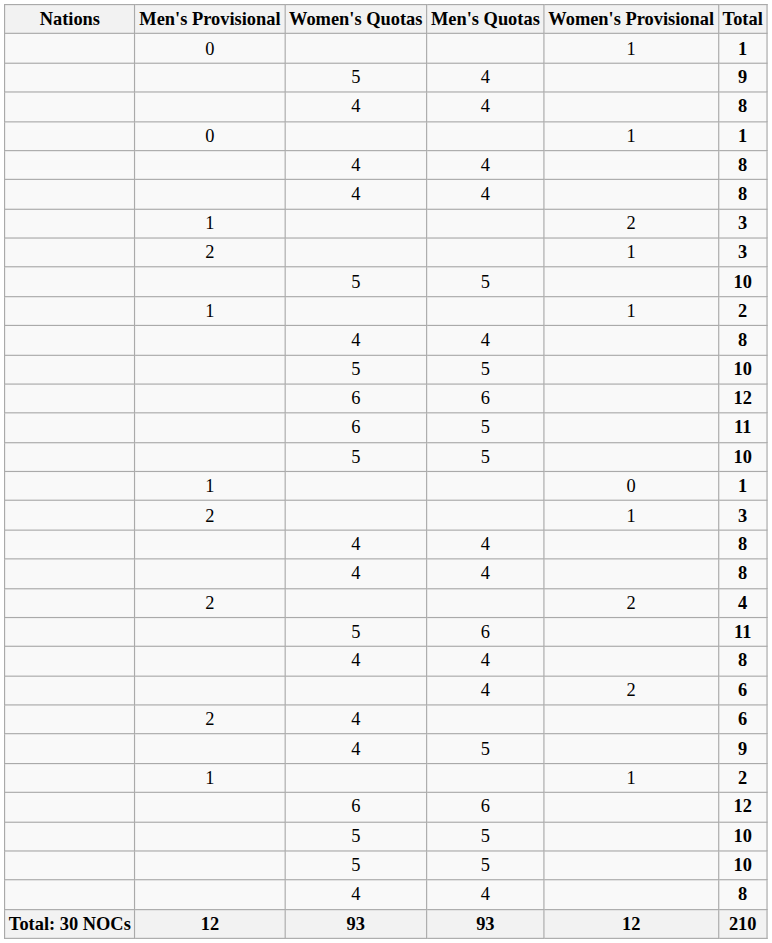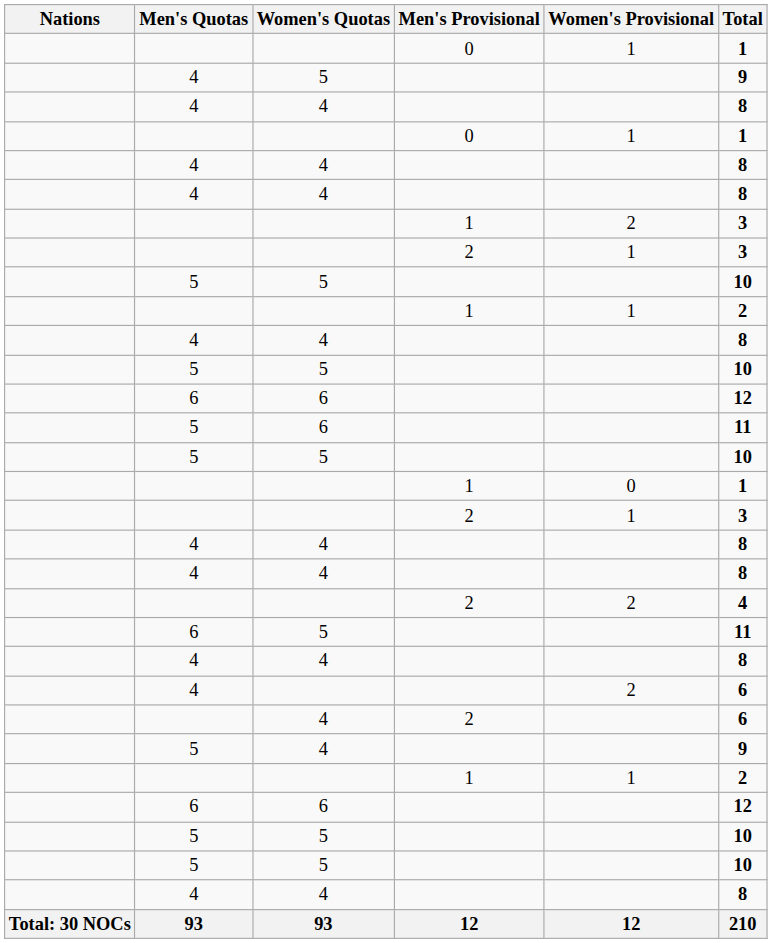columns swapped: (485, 19) <-> (210, 19)
